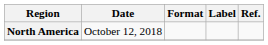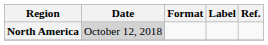(123, 31) no background -> (123, 31) lightgrey background
